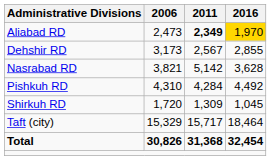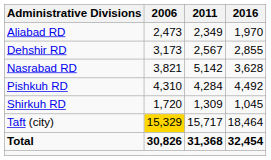(208, 31) bold -> (208, 31) normal
(249, 31) gold background -> (249, 31) no background
(164, 123) no background -> (164, 123) gold background
